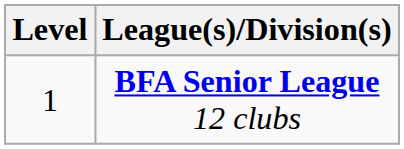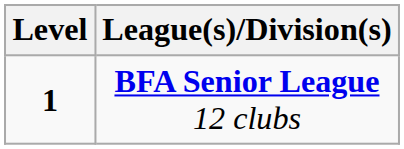(50, 99) normal -> (50, 99) bold
